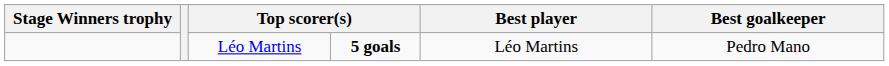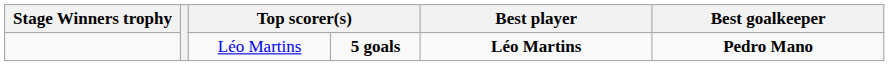(536, 46) normal -> (536, 46) bold
(768, 46) normal -> (768, 46) bold
